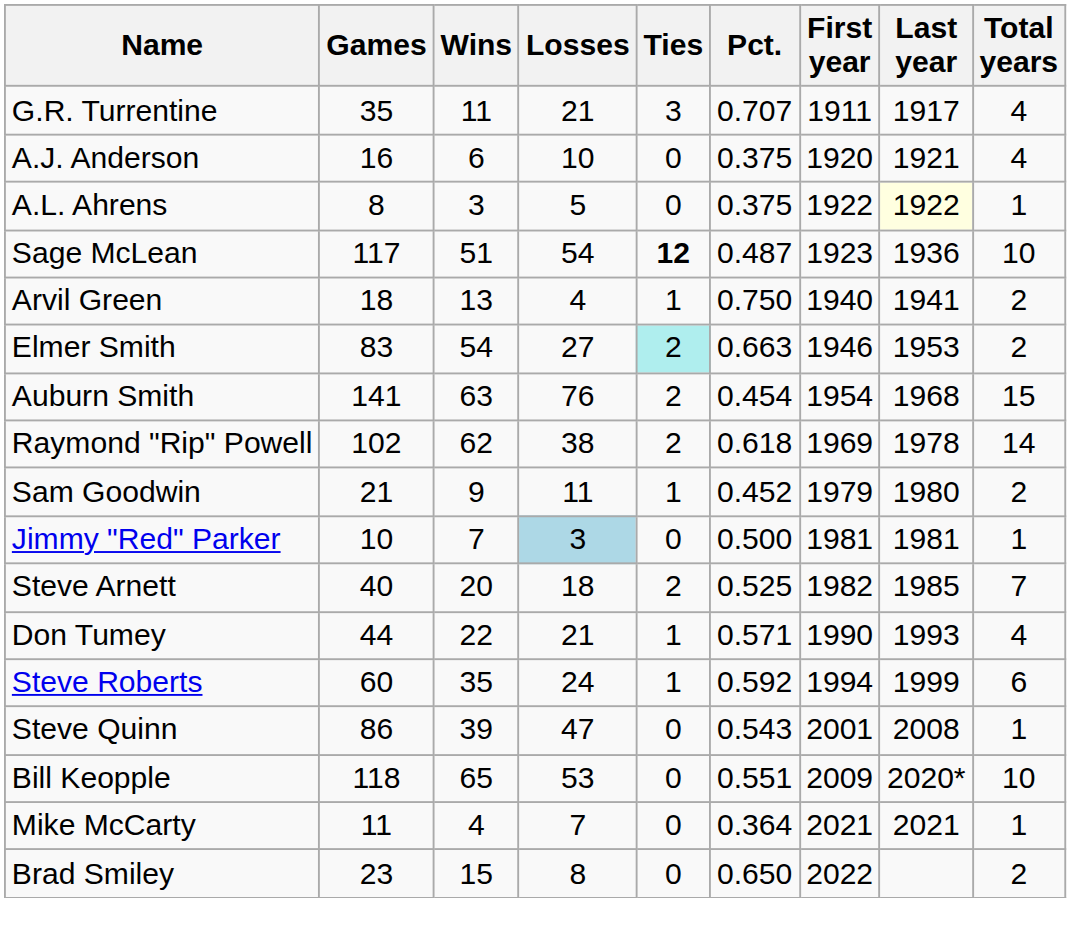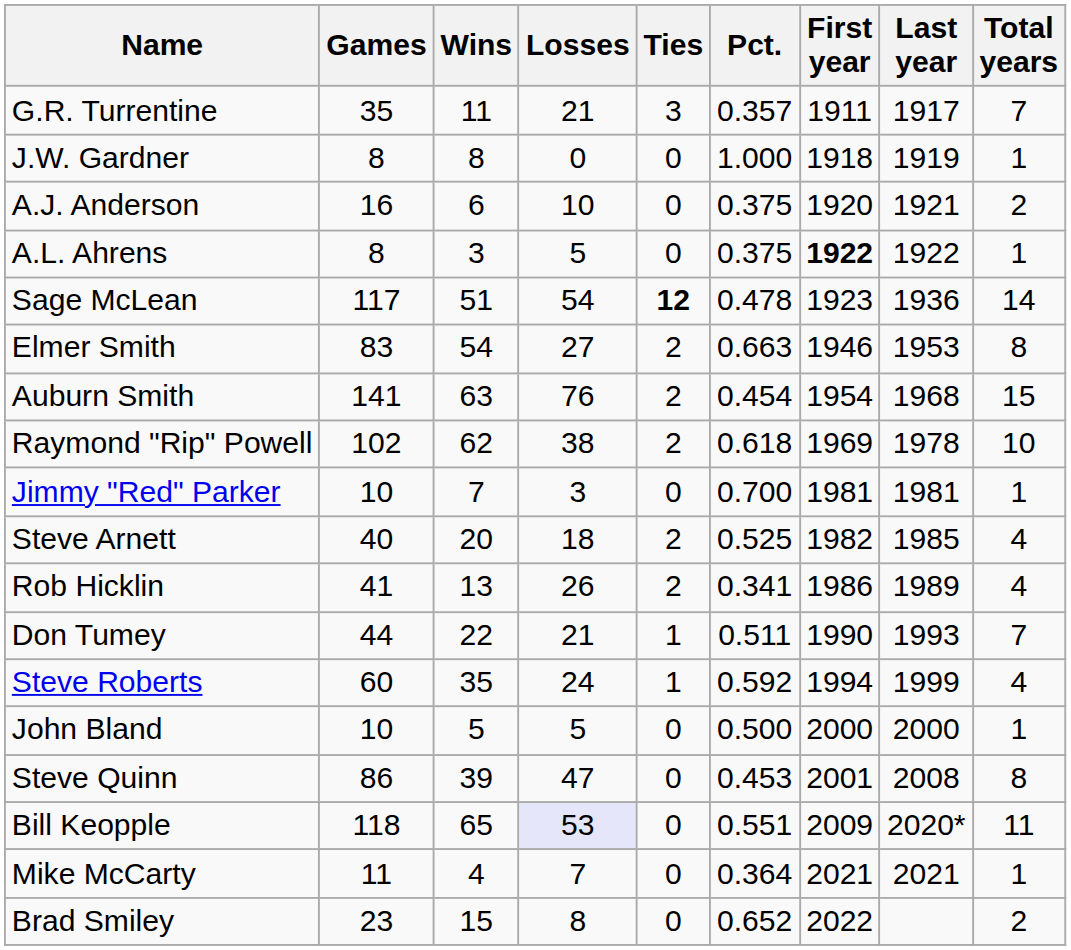(755, 109) 0.707 -> (755, 109) 0.357
(1019, 109) 4 -> (1019, 109) 7
+ row: (100, 157)
(1019, 157) 4 -> (1019, 205) 2
(840, 205) normal -> (840, 253) bold
(926, 205) lightyellow background -> (926, 253) no background
(755, 253) 0.487 -> (755, 300) 0.478
(1019, 253) 10 -> (1019, 300) 14
- row: (87, 300)
(673, 348) paleturquoise background -> (673, 348) no background
(1019, 348) 2 -> (1019, 348) 8
(1019, 443) 14 -> (1019, 443) 10
- row: (106, 491)
(578, 539) lightblue background -> (578, 491) no background
(755, 539) 0.500 -> (755, 491) 0.700
(1019, 586) 7 -> (1019, 539) 4
+ row: (88, 586)
(755, 634) 0.571 -> (755, 634) 0.511
(1019, 634) 4 -> (1019, 634) 7
(1019, 682) 6 -> (1019, 682) 4
+ row: (87, 730)
(755, 730) 0.543 -> (755, 777) 0.453
(1019, 730) 1 -> (1019, 777) 8
(578, 777) no background -> (578, 825) lavender background
(1019, 777) 10 -> (1019, 825) 11
(755, 873) 0.650 -> (755, 920) 0.652
